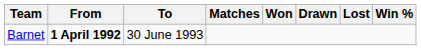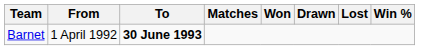(86, 34) bold -> (84, 34) normal
(165, 34) normal -> (162, 34) bold
